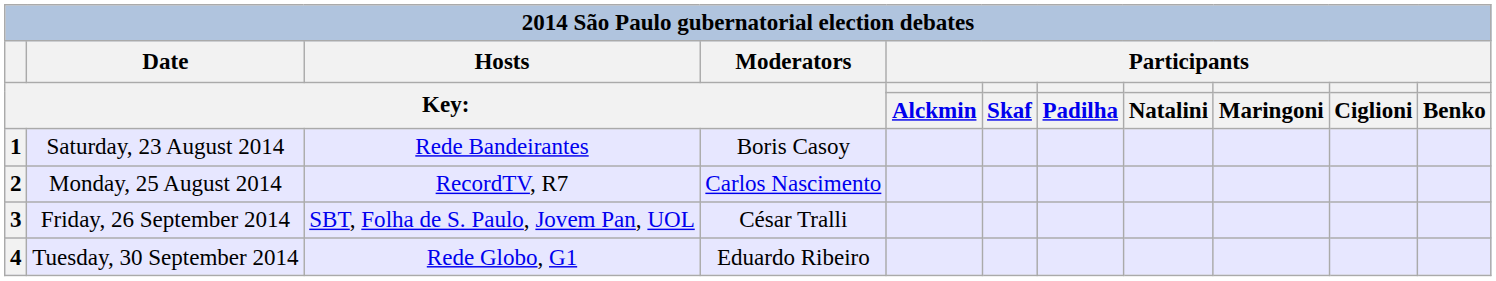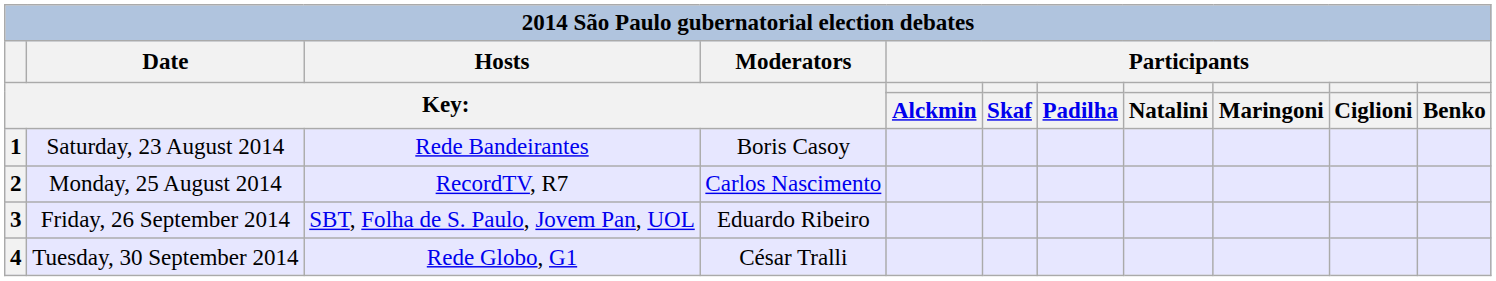(793, 220) César Tralli -> (793, 220) Eduardo Ribeiro
(793, 256) Eduardo Ribeiro -> (793, 256) César Tralli
